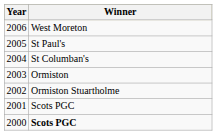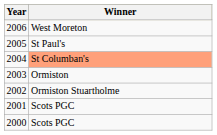(60, 59) no background -> (60, 59) lightsalmon background
(54, 122) bold -> (53, 122) normal
